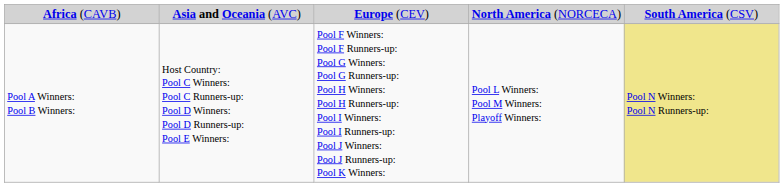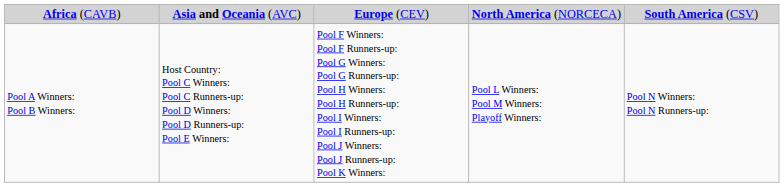(668, 103) khaki background -> (668, 103) no background
